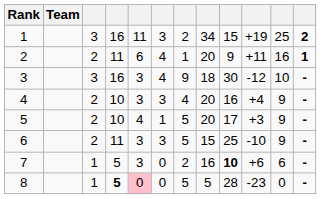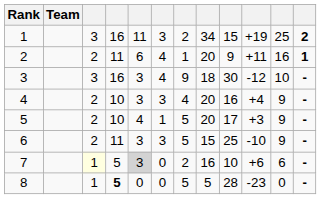(94, 162) no background -> (94, 162) lightyellow background
(140, 162) no background -> (140, 162) lightgrey background
(231, 162) bold -> (231, 162) normal
(140, 183) pink background -> (140, 183) no background
